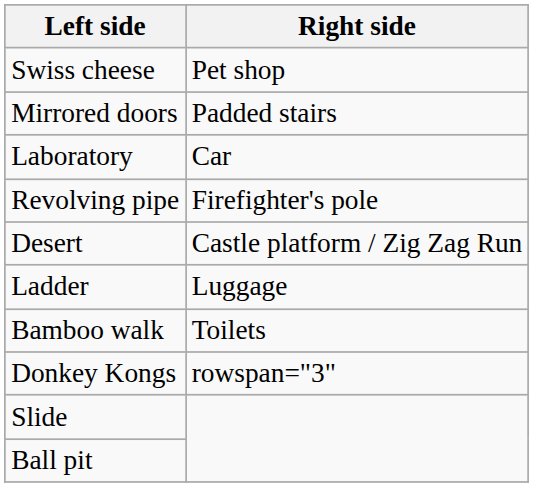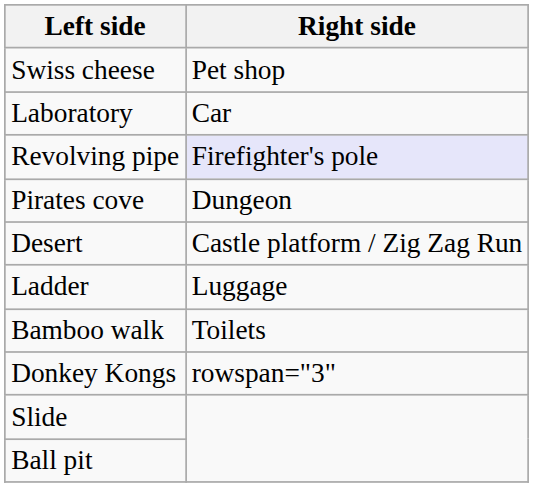- row: (94, 112)
(285, 199) no background -> (285, 156) lavender background
+ row: (78, 199)
